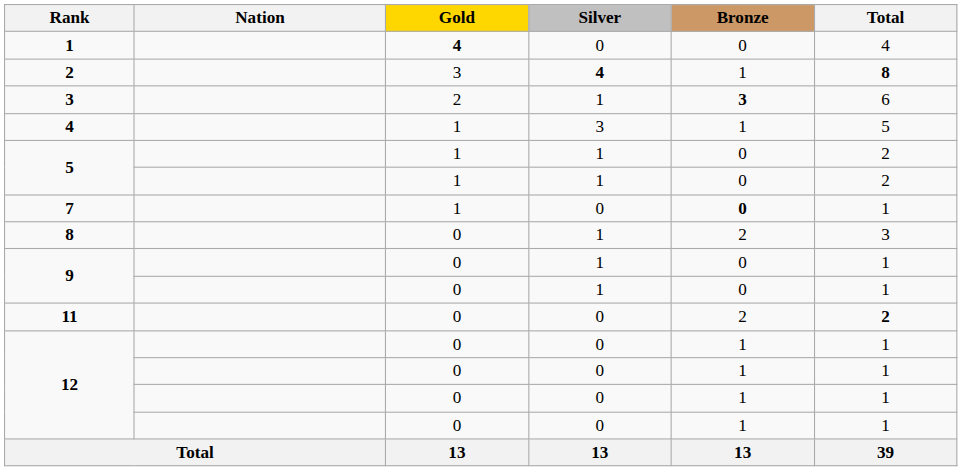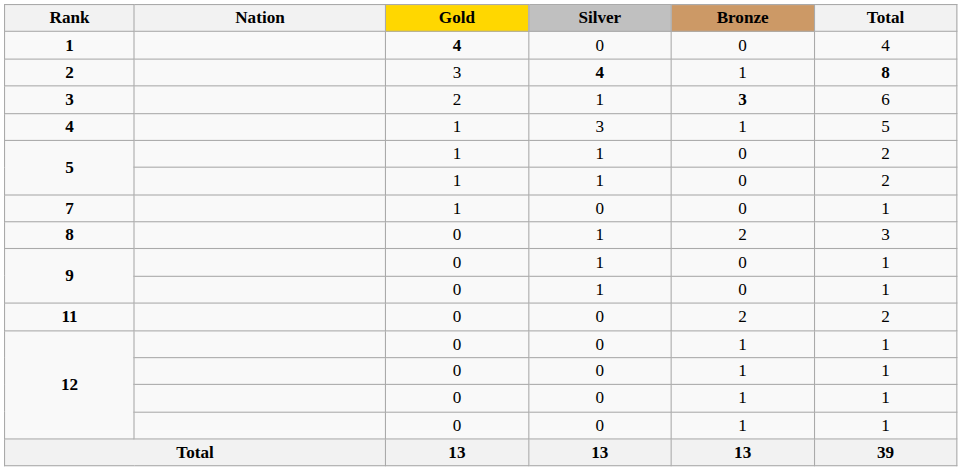(743, 208) bold -> (743, 208) normal
(886, 316) bold -> (886, 316) normal
